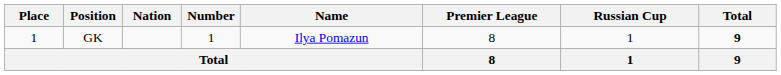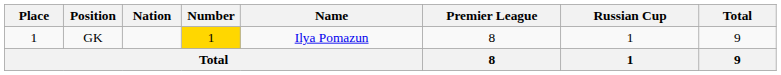(211, 37) no background -> (211, 37) gold background
(737, 37) bold -> (737, 37) normal
